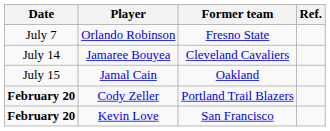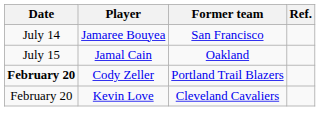- row: (128, 34)
(237, 55) Cleveland Cavaliers -> (227, 34) San Francisco
(41, 116) bold -> (41, 95) normal
(237, 116) San Francisco -> (227, 95) Cleveland Cavaliers
